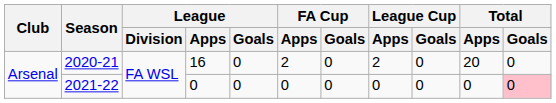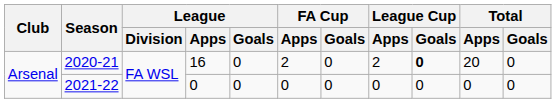(420, 62) normal -> (420, 62) bold
(511, 86) pink background -> (511, 86) no background
